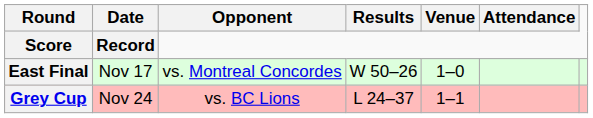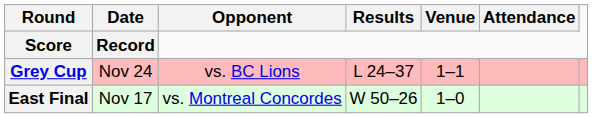rows swapped: (48, 71) <-> (48, 98)
